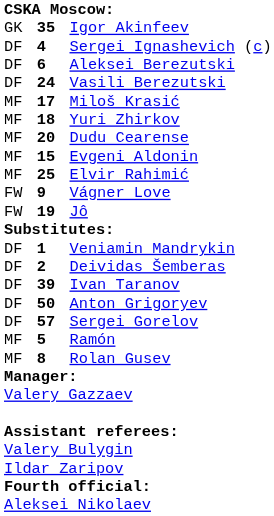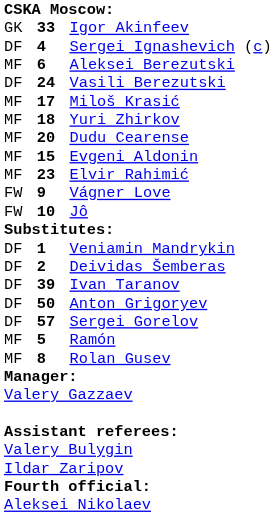(46, 29) 35 -> (46, 29) 33
(13, 65) DF -> (13, 65) MF
(46, 175) 25 -> (46, 175) 23
(46, 212) 19 -> (46, 212) 10
